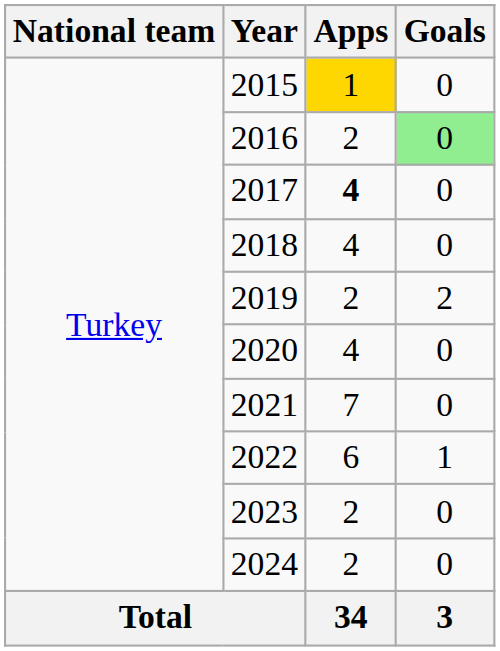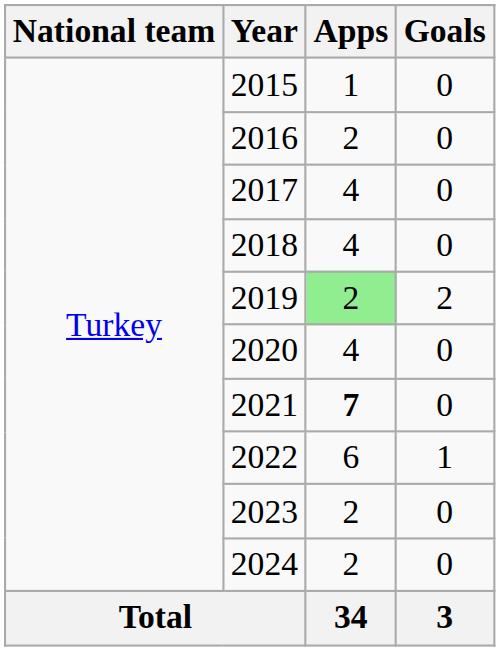(351, 84) gold background -> (351, 84) no background
(445, 137) lightgreen background -> (445, 137) no background
(351, 191) bold -> (351, 191) normal
(351, 297) no background -> (351, 297) lightgreen background
(351, 404) normal -> (351, 404) bold
